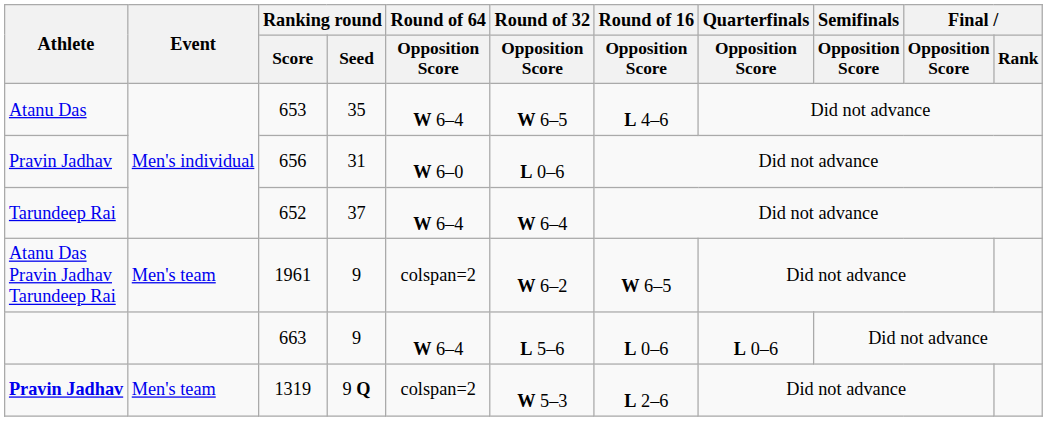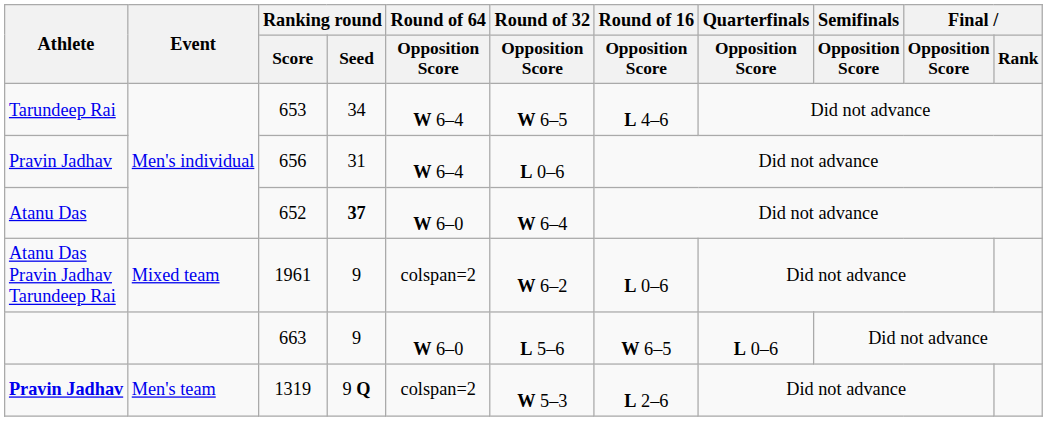(48, 109) Atanu Das -> (62, 109) Tarundeep Rai
(357, 109) 35 -> (357, 109) 34
(438, 172) W 6–0 -> (438, 172) W 6–4
(62, 213) Tarundeep Rai -> (48, 213) Atanu Das
(357, 213) normal -> (357, 213) bold
(438, 224) W 6–4 -> (438, 224) W 6–0
(174, 275) Men's team -> (176, 275) Mixed team
(646, 286) W 6–5 -> (646, 286) L 0–6
(438, 349) W 6–4 -> (438, 349) W 6–0
(646, 349) L 0–6 -> (646, 349) W 6–5
